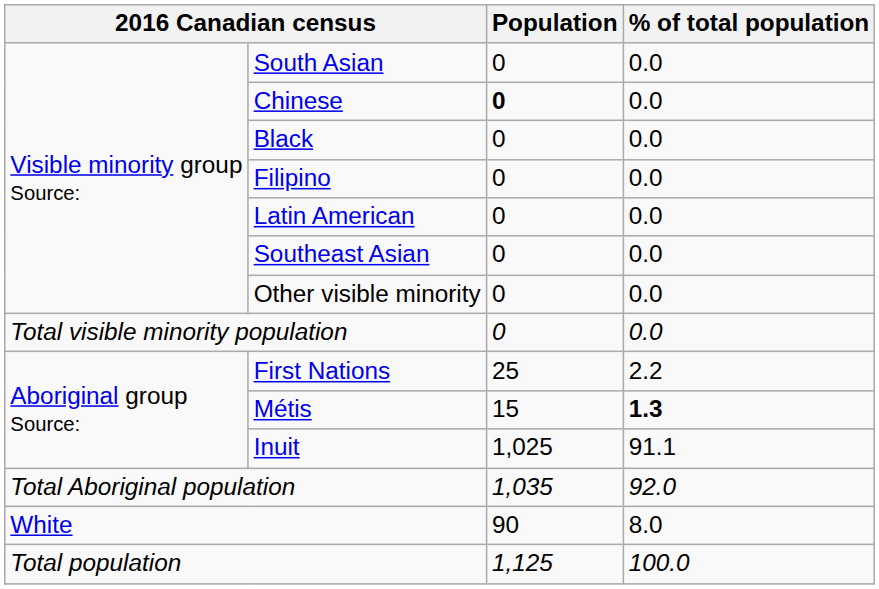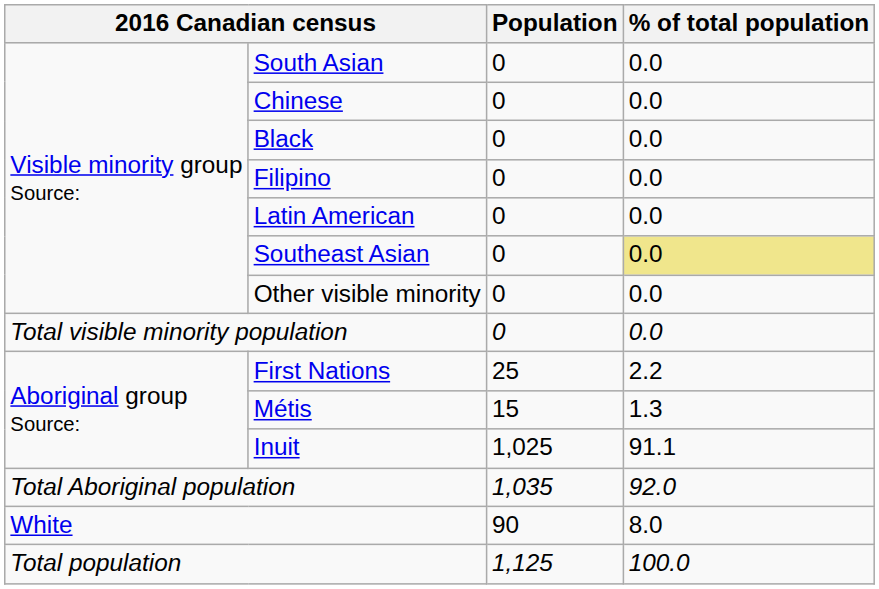(499, 100) bold -> (499, 100) normal
(646, 255) no background -> (646, 255) khaki background
(646, 409) bold -> (646, 409) normal
